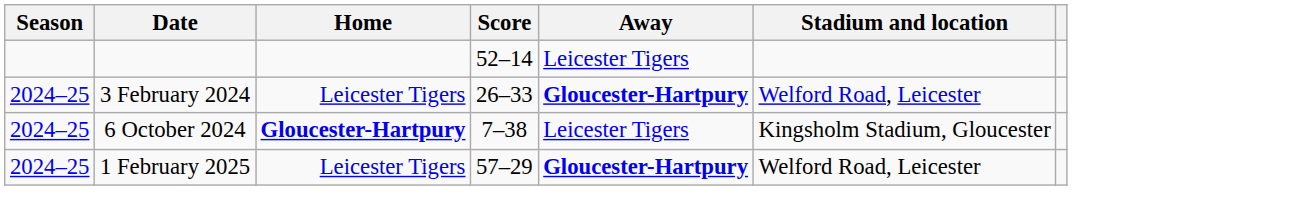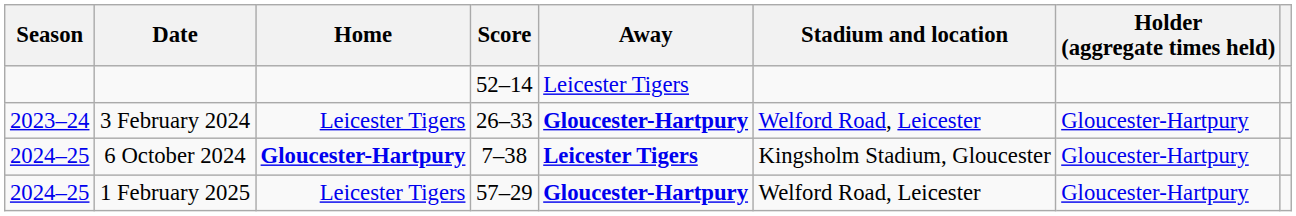+ column: (1168, 35)
(50, 94) 2024–25 -> (50, 120) 2023–24
(616, 130) normal -> (620, 156) bold
